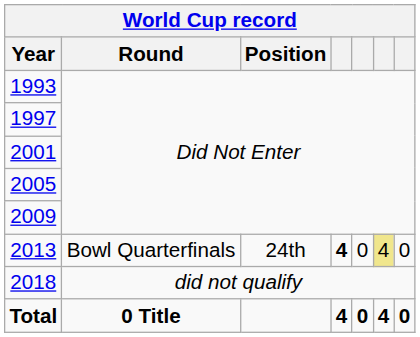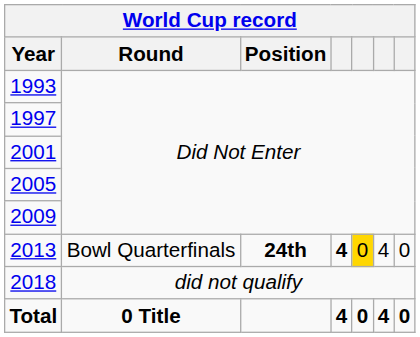(286, 250) normal -> (286, 250) bold
(362, 250) no background -> (362, 250) gold background
(384, 250) khaki background -> (384, 250) no background
